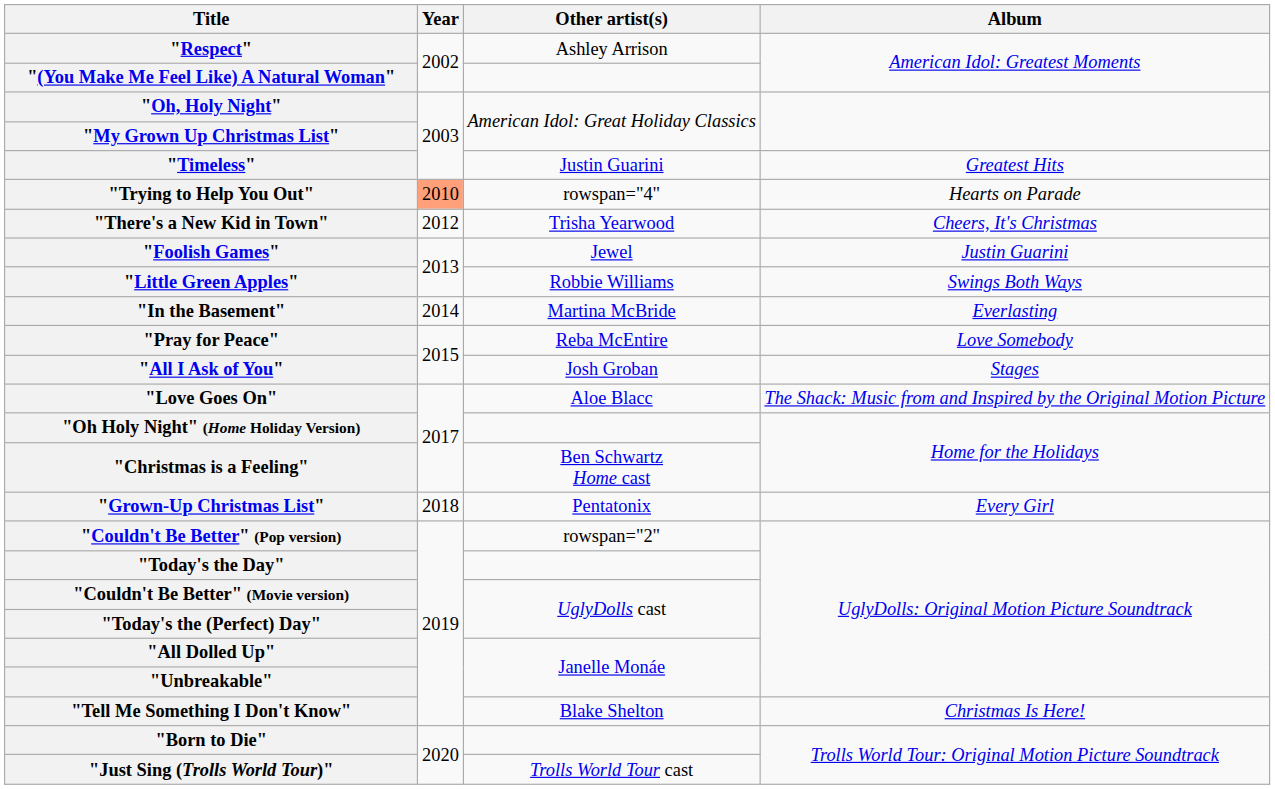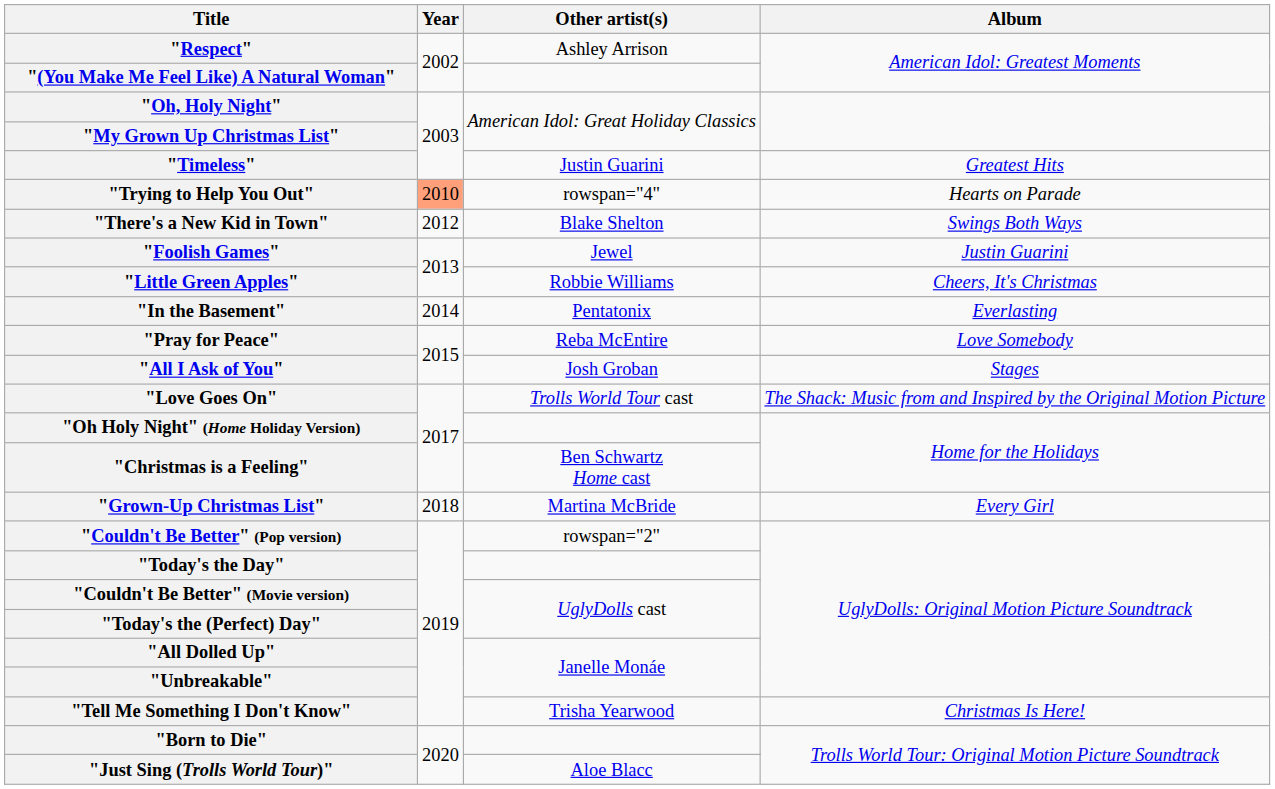(612, 223) Trisha Yearwood -> (612, 223) Blake Shelton
(1015, 223) Cheers, It's Christmas -> (1015, 223) Swings Both Ways
(1015, 281) Swings Both Ways -> (1015, 281) Cheers, It's Christmas
(612, 310) Martina McBride -> (612, 310) Pentatonix
(612, 398) Aloe Blacc -> (612, 398) Trolls World Tour cast
(612, 506) Pentatonix -> (612, 506) Martina McBride
(612, 710) Blake Shelton -> (612, 710) Trisha Yearwood
(612, 769) Trolls World Tour cast -> (612, 769) Aloe Blacc
